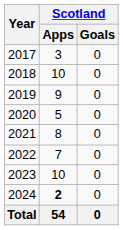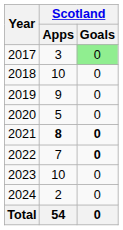(97, 54) no background -> (97, 54) lightgreen background
(58, 134) normal -> (58, 134) bold
(97, 134) normal -> (97, 134) bold
(97, 154) normal -> (97, 154) bold
(58, 194) bold -> (58, 194) normal
